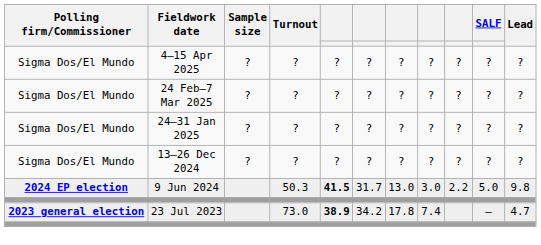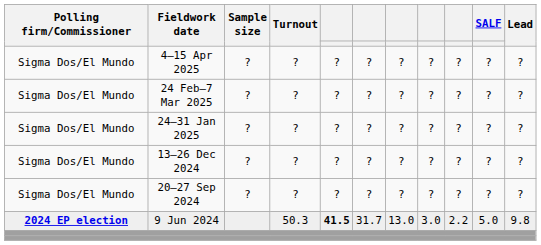+ row: (76, 195)
- row: (76, 212)
